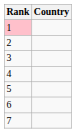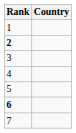(9, 27) pink background -> (9, 27) no background
(9, 43) normal -> (9, 43) bold
(9, 105) normal -> (9, 105) bold
